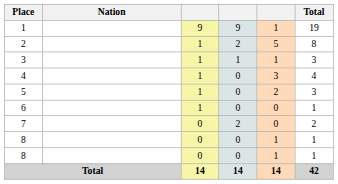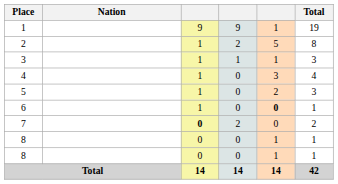(276, 108) normal -> (276, 108) bold
(200, 124) normal -> (200, 124) bold
